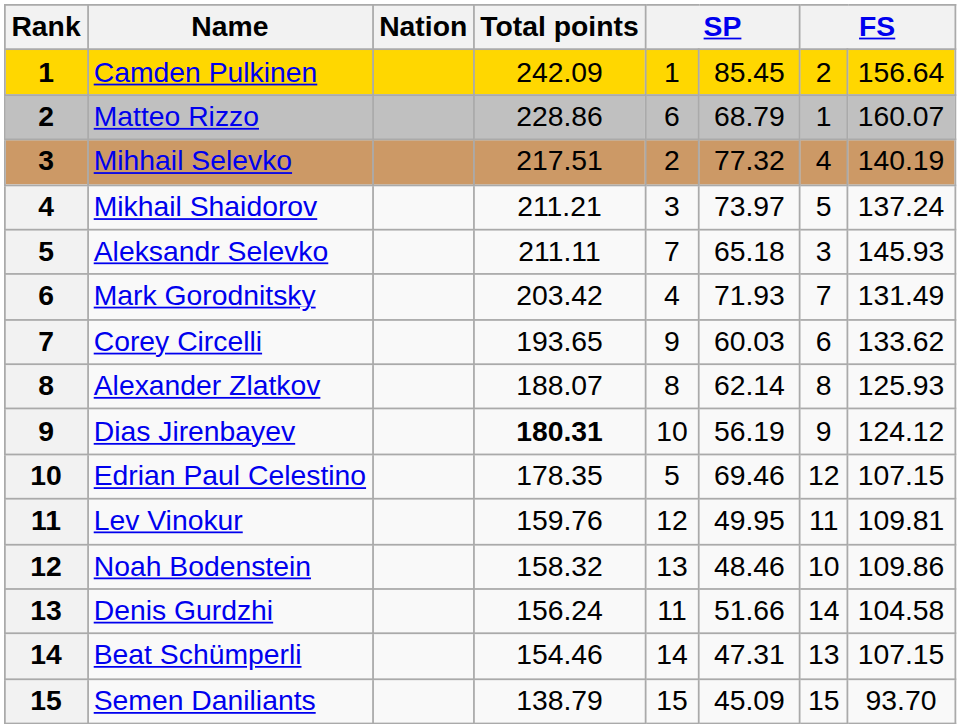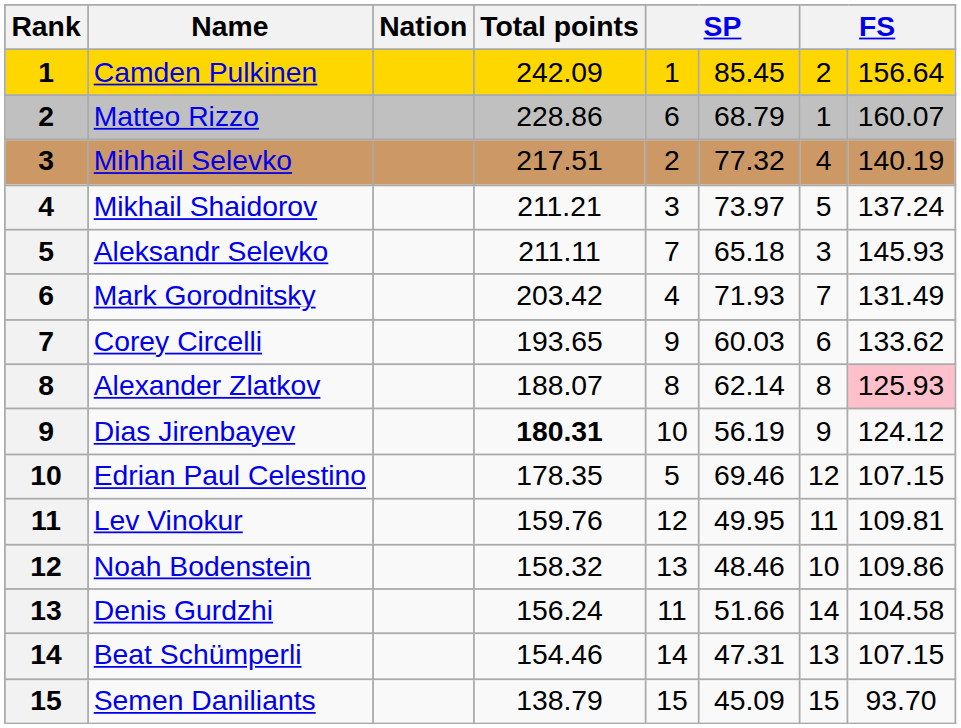(901, 386) no background -> (901, 386) pink background
